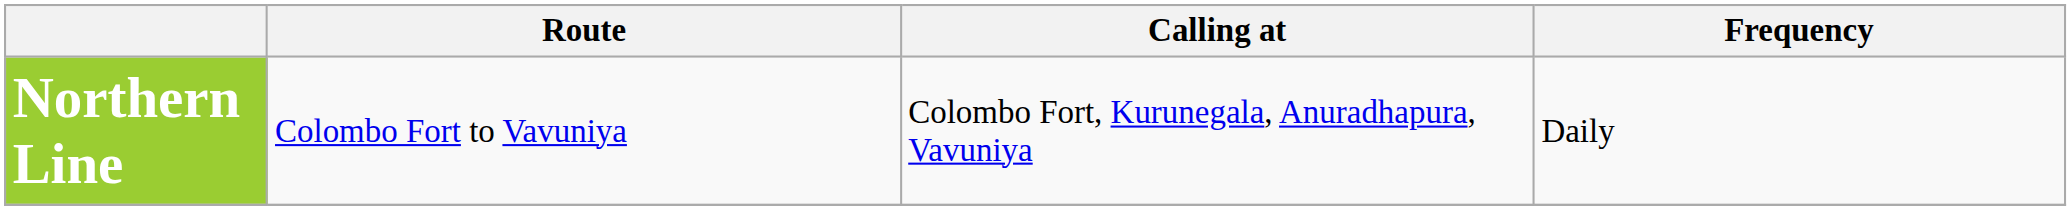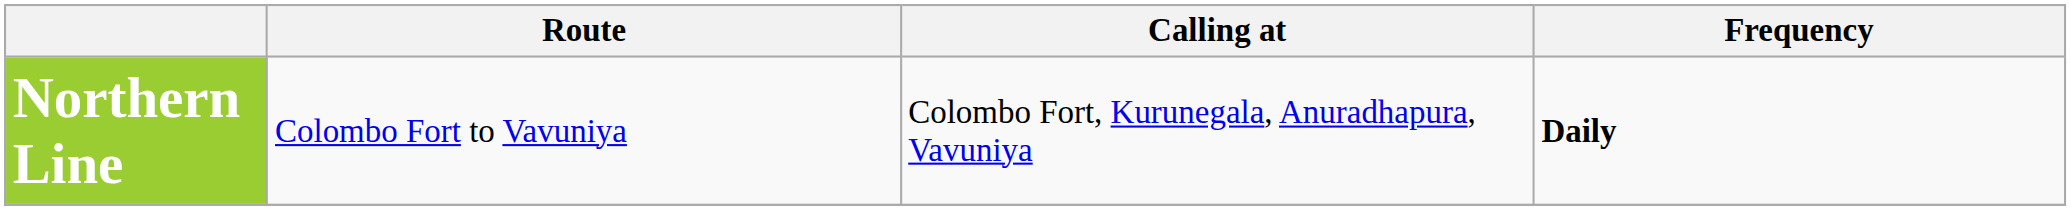(1578, 130) normal -> (1579, 130) bold
